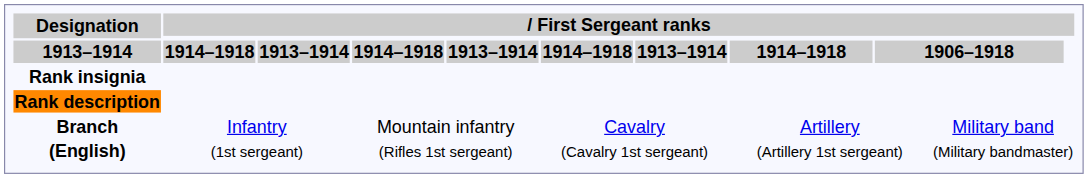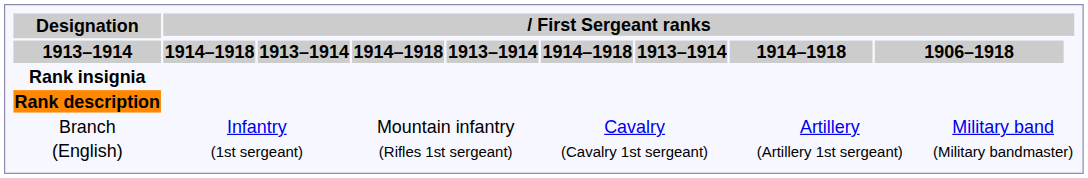(87, 126) bold -> (87, 126) normal
(87, 151) bold -> (87, 151) normal
